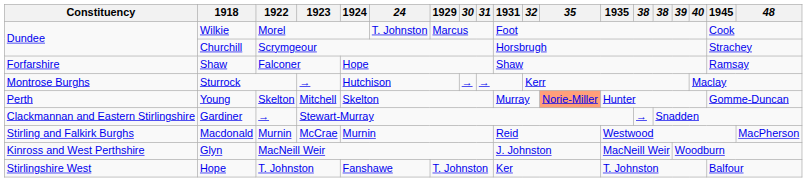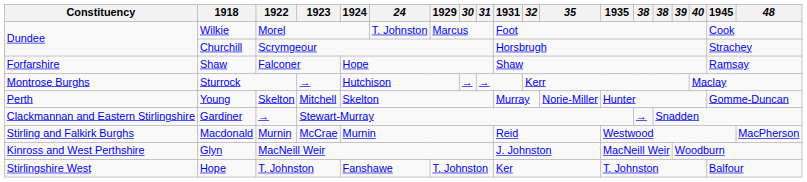(570, 99) lightsalmon background -> (570, 99) no background
